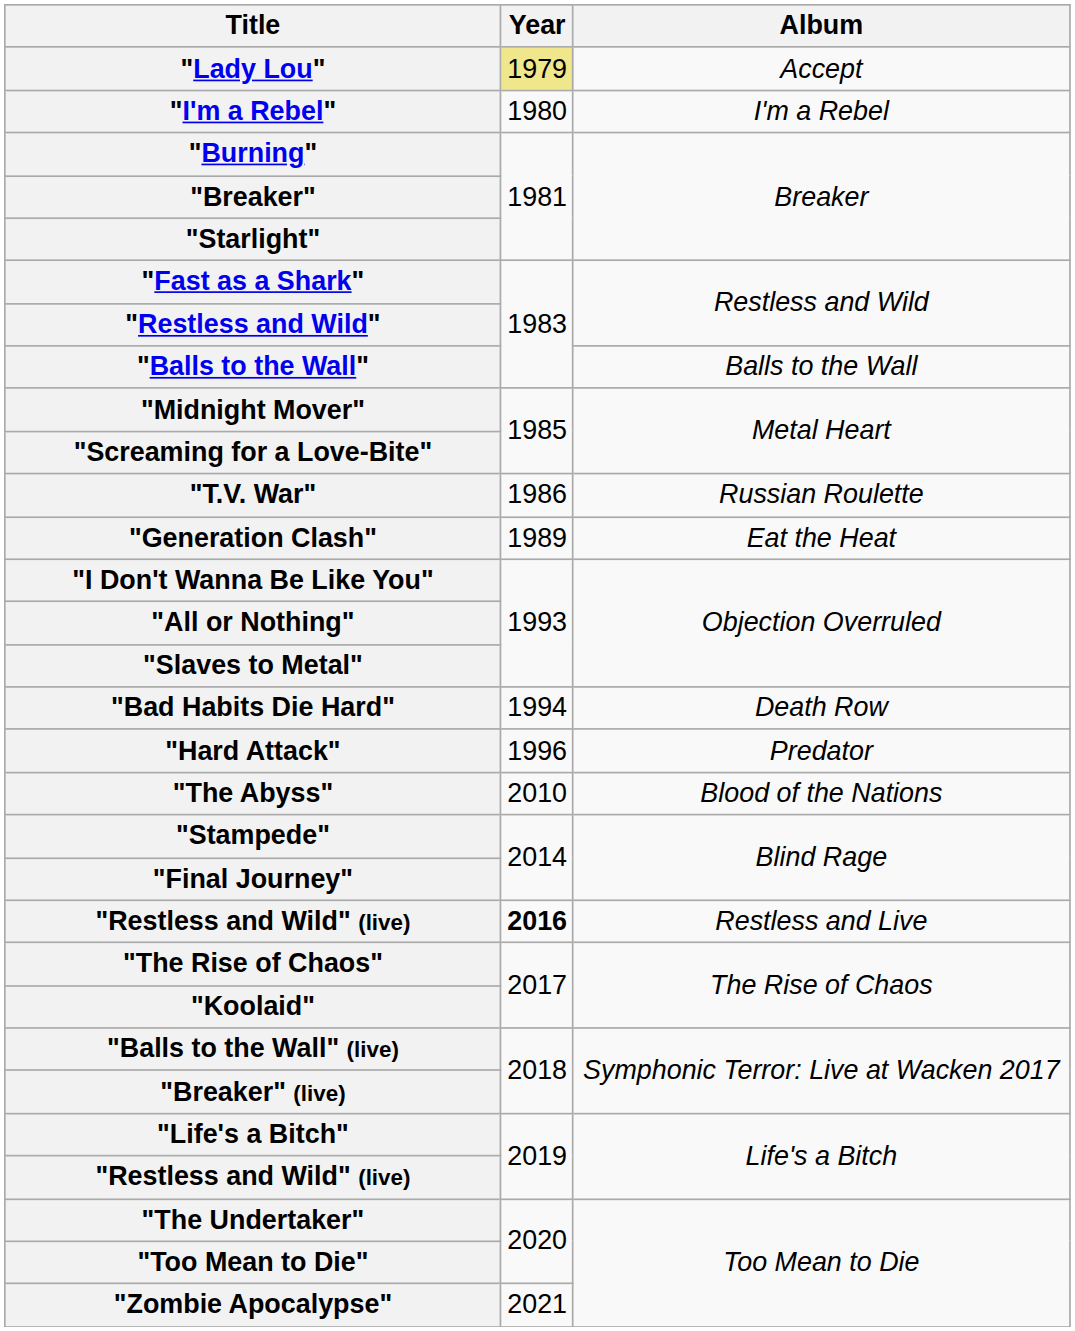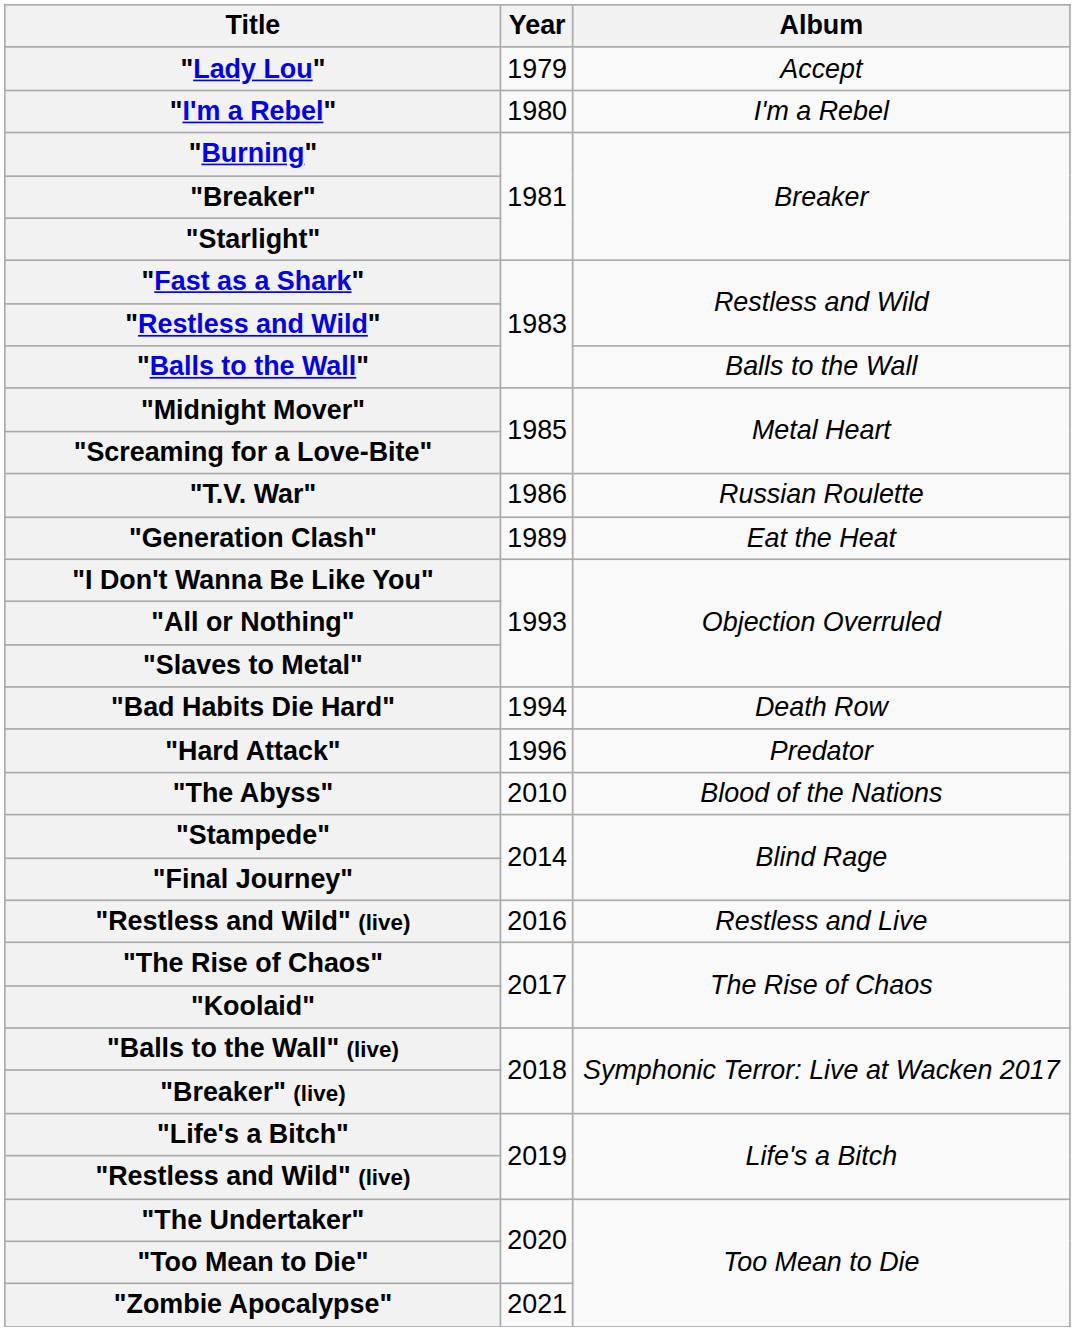(537, 68) khaki background -> (537, 68) no background
(537, 921) bold -> (537, 921) normal
